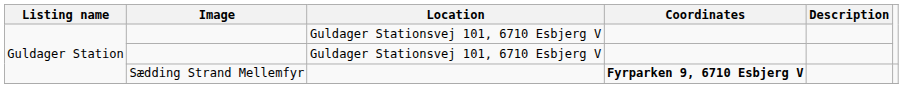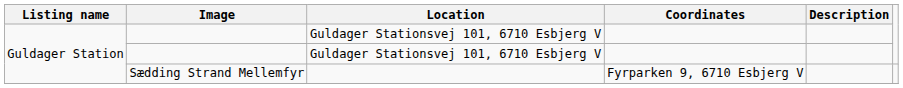(705, 73) bold -> (705, 73) normal
